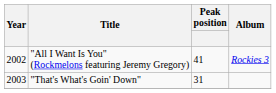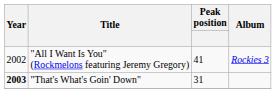(16, 80) normal -> (16, 80) bold
